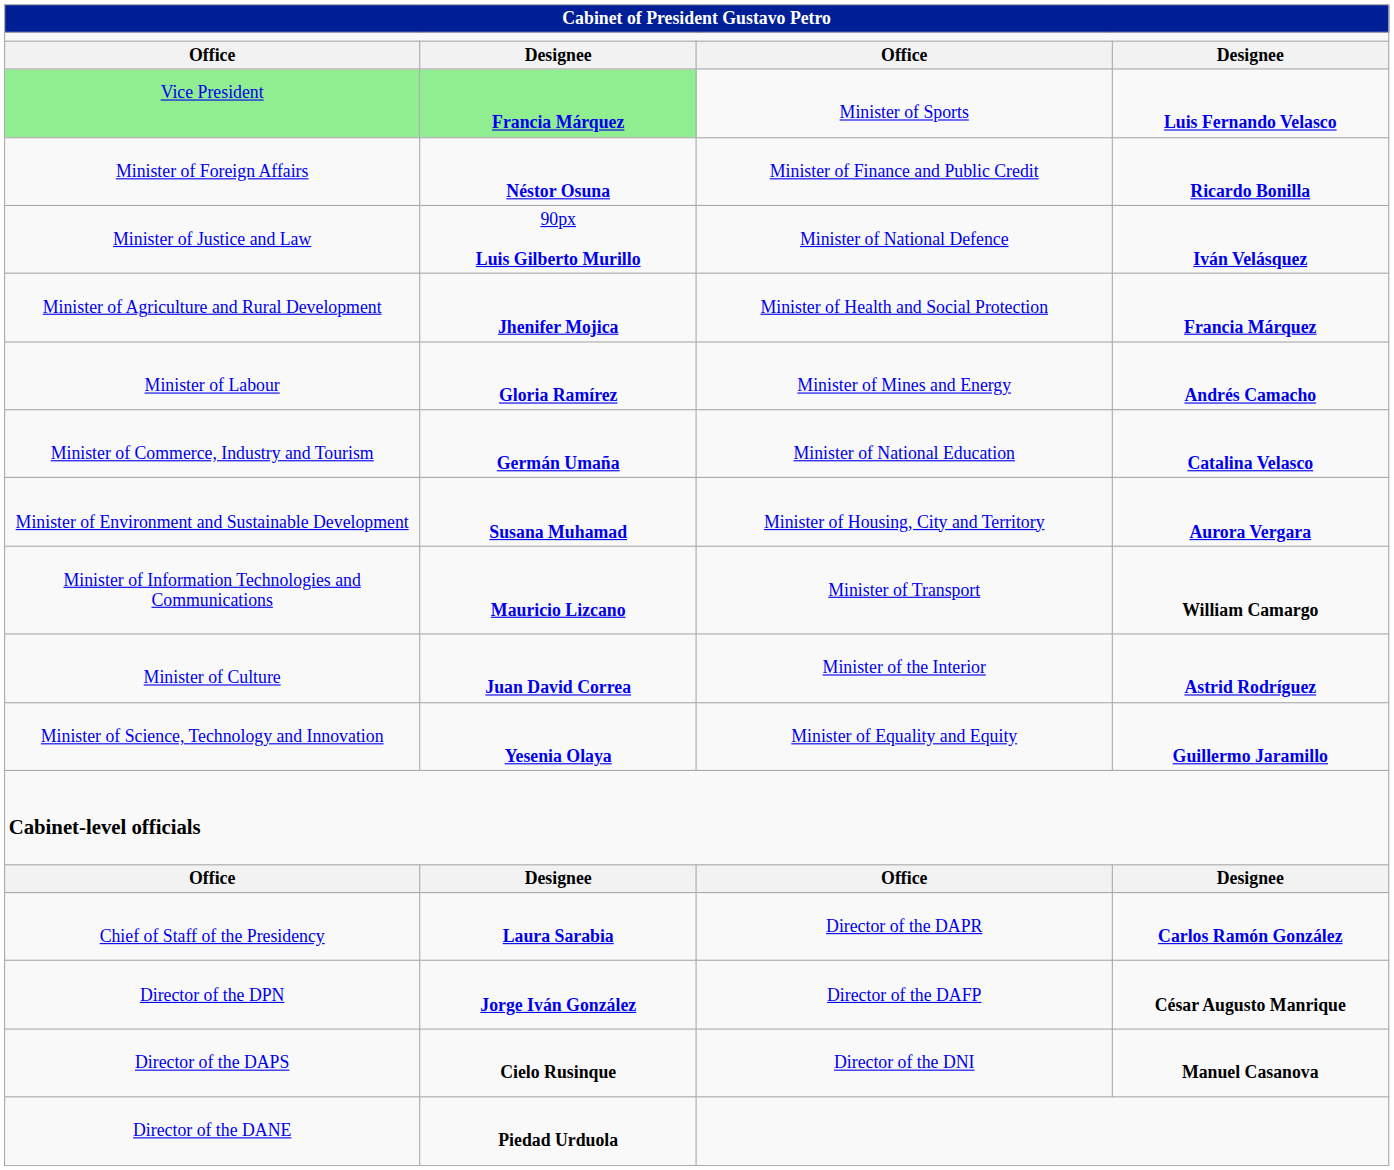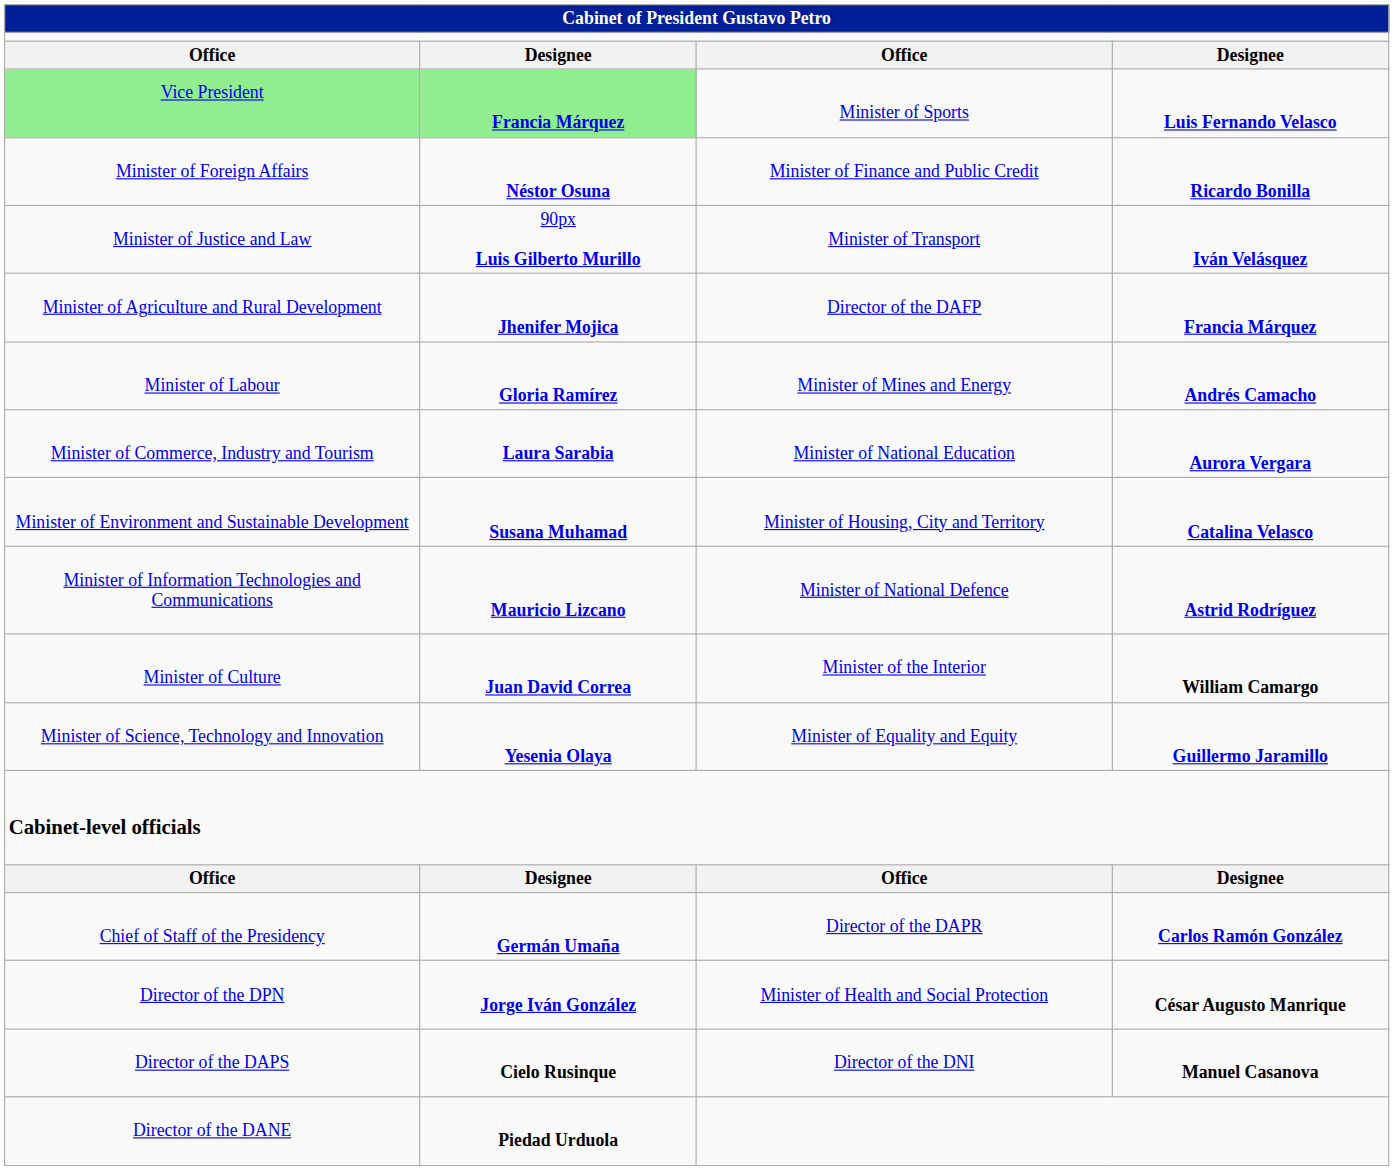(904, 239) Minister of National Defence -> (904, 239) Minister of Transport
(904, 307) Minister of Health and Social Protection -> (904, 307) Director of the DAFP
(558, 463) Germán Umaña -> (558, 453) Laura Sarabia
(1250, 463) Catalina Velasco -> (1250, 463) Aurora Vergara
(1250, 531) Aurora Vergara -> (1250, 531) Catalina Velasco
(904, 589) Minister of Transport -> (904, 589) Minister of National Defence
(1250, 609) William Camargo -> (1250, 609) Astrid Rodríguez
(1250, 688) Astrid Rodríguez -> (1250, 688) William Camargo
(558, 936) Laura Sarabia -> (558, 946) Germán Umaña
(904, 994) Director of the DAFP -> (904, 994) Minister of Health and Social Protection
